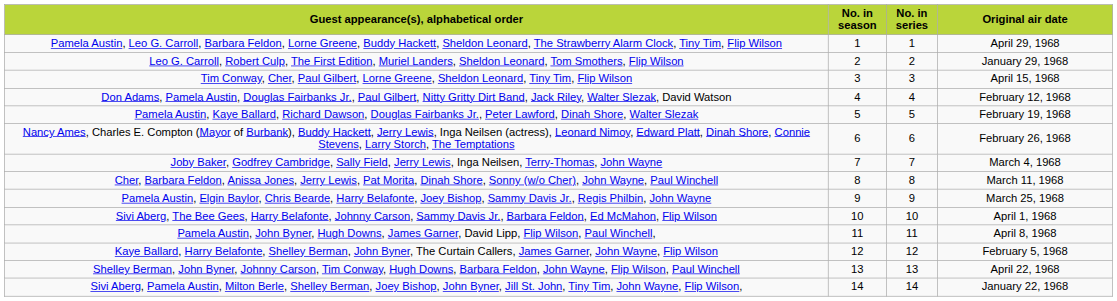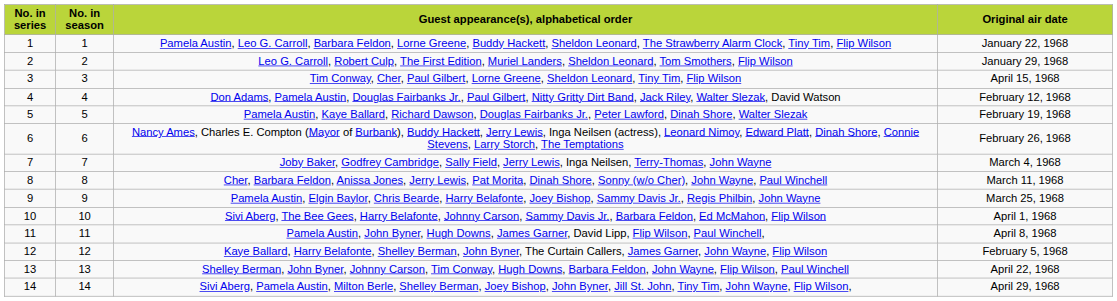columns swapped: (912, 19) <-> (416, 19)
(1025, 43) April 29, 1968 -> (1025, 43) January 22, 1968
(1025, 287) January 22, 1968 -> (1025, 287) April 29, 1968
